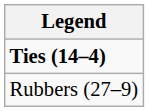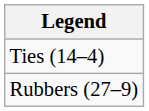(58, 55) bold -> (57, 55) normal
